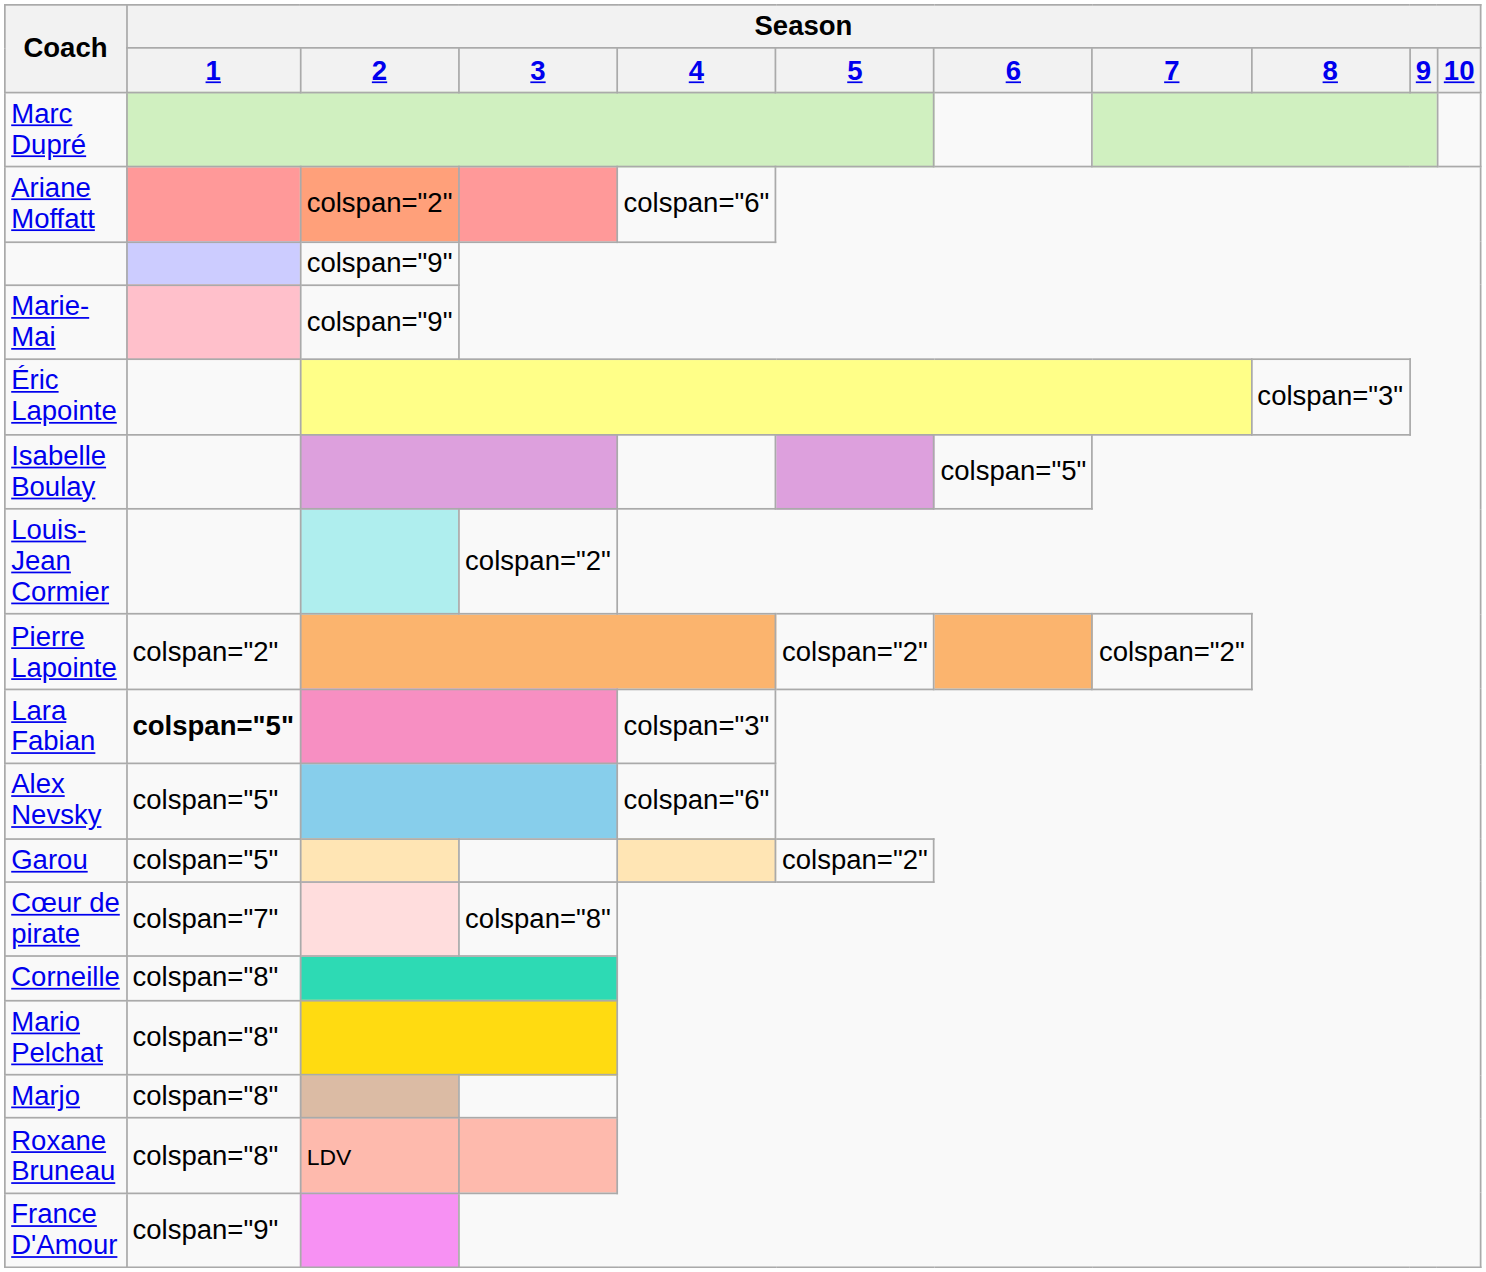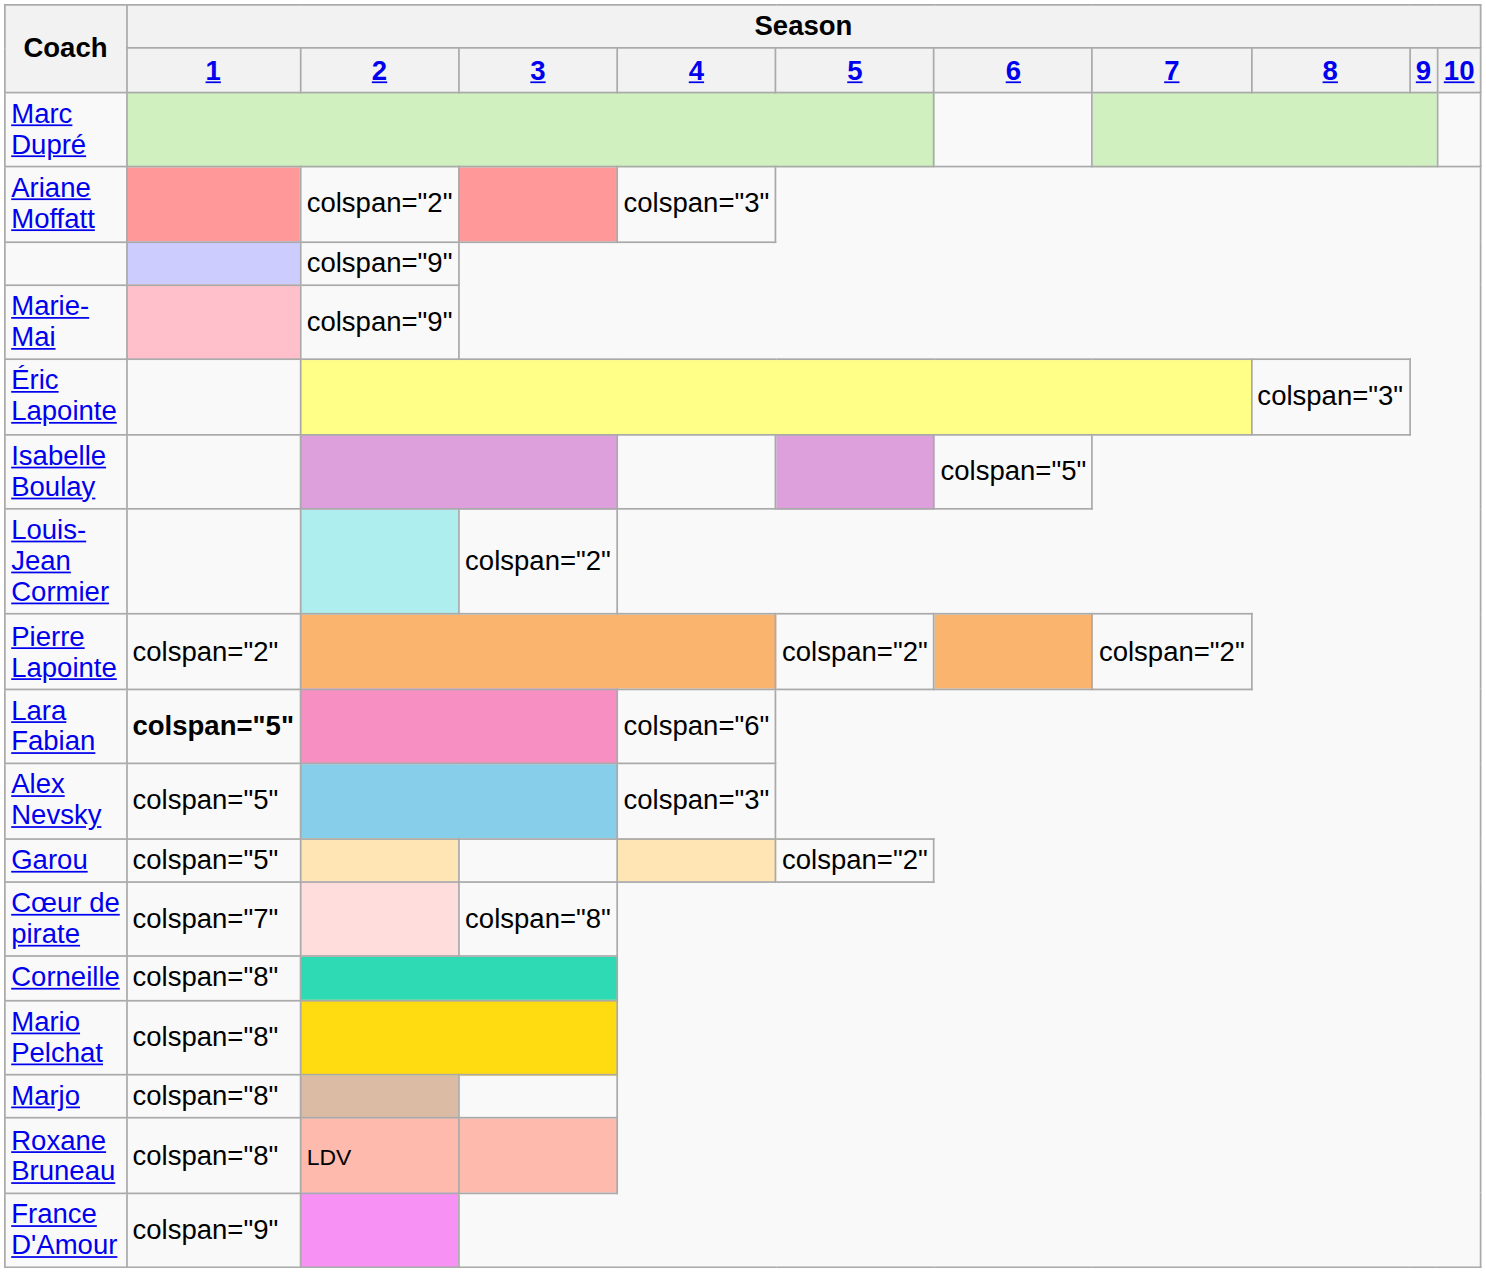(380, 203) lightsalmon background -> (380, 203) no background
(696, 203) colspan="6" -> (696, 203) colspan="3"
(696, 725) colspan="3" -> (696, 725) colspan="6"
(696, 800) colspan="6" -> (696, 800) colspan="3"
